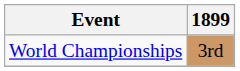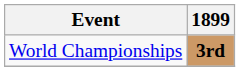(211, 50) normal -> (211, 50) bold
